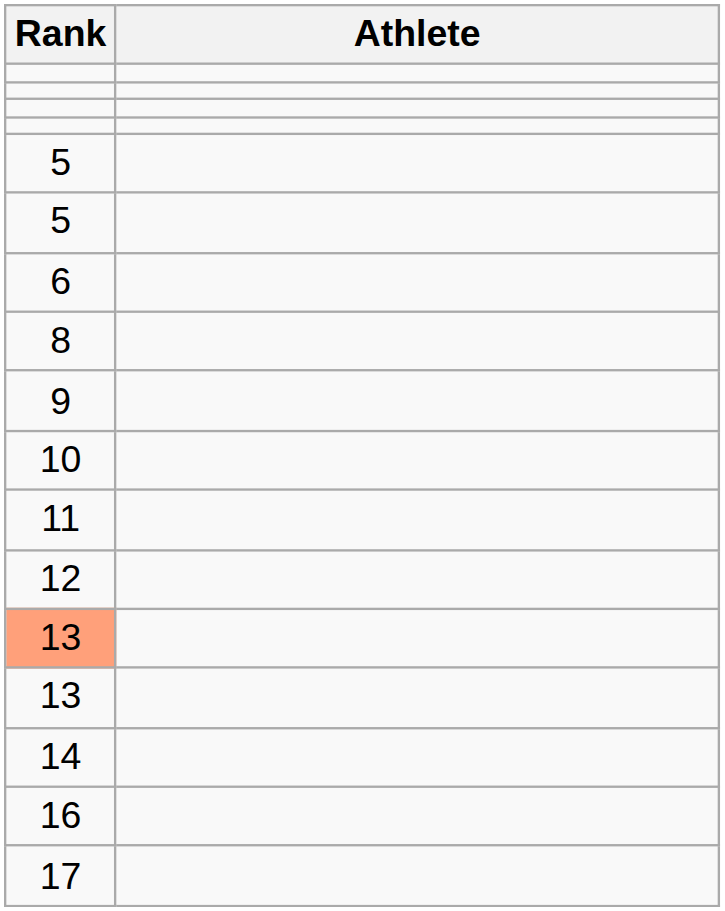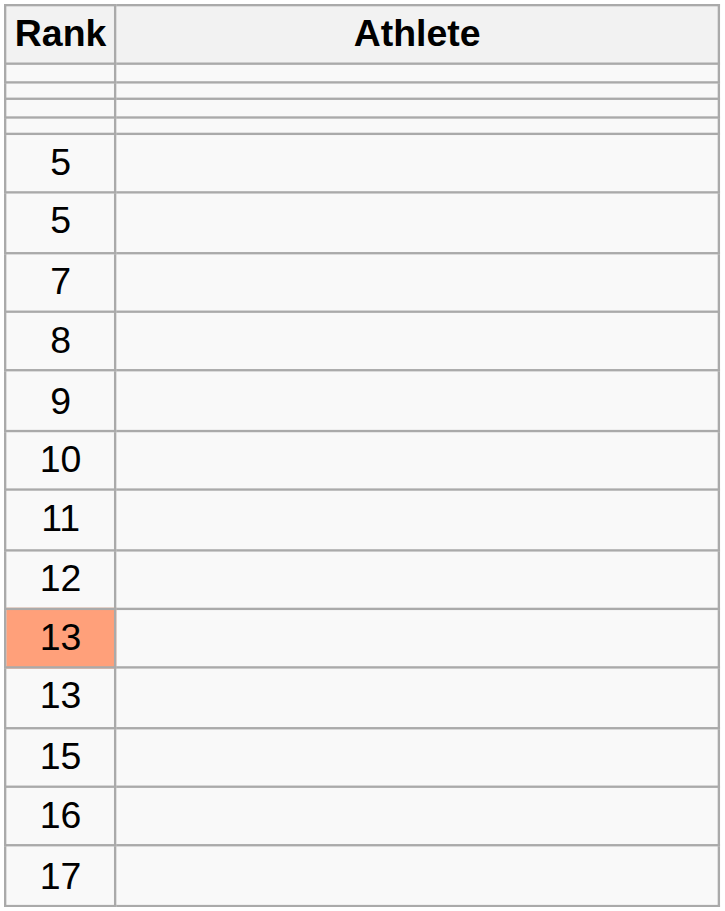(61, 281) 6 -> (61, 281) 7
(61, 756) 14 -> (61, 756) 15
